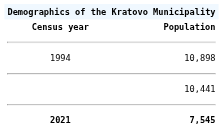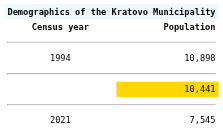(200, 89) no background -> (200, 89) gold background
(60, 120) bold -> (60, 120) normal
(203, 120) bold -> (203, 120) normal
